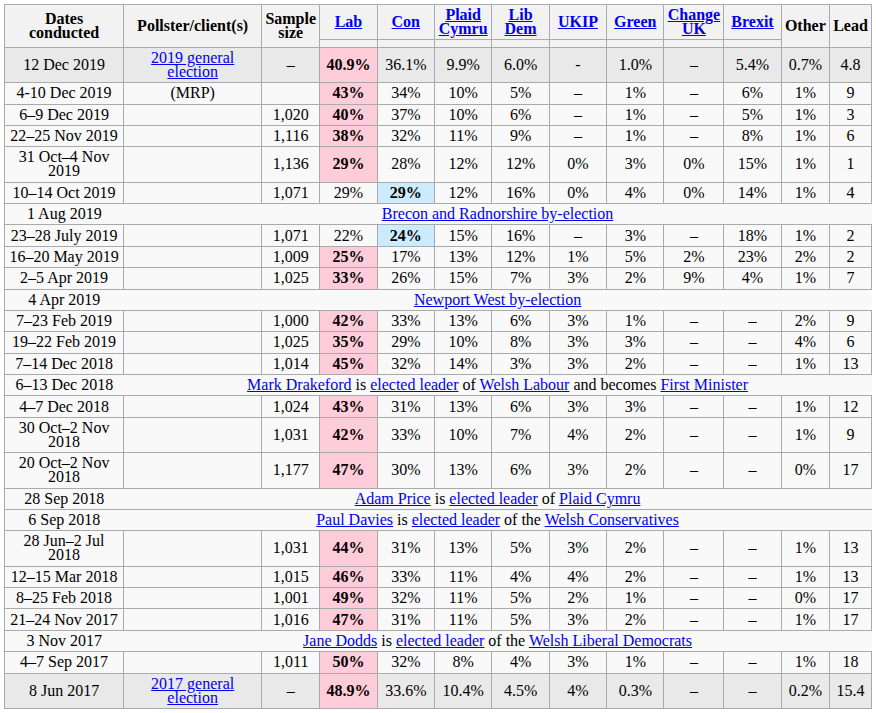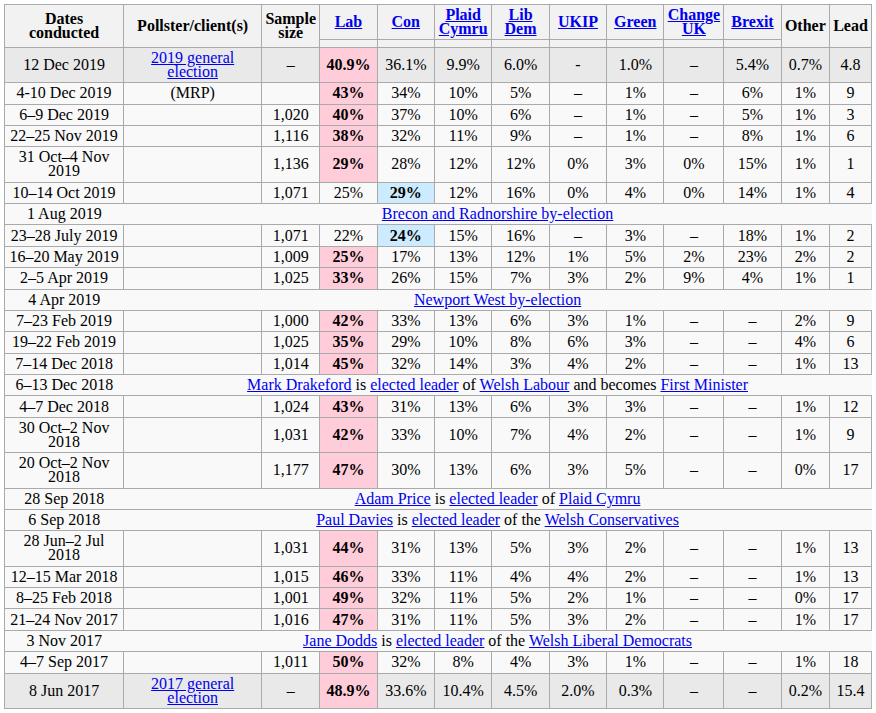(348, 192) 29% -> (348, 192) 25%
(850, 278) 7 -> (850, 278) 1
(578, 342) 3% -> (578, 342) 6%
(578, 363) 3% -> (578, 363) 4%
(635, 470) 2% -> (635, 470) 5%
(578, 690) 4% -> (578, 690) 2.0%
